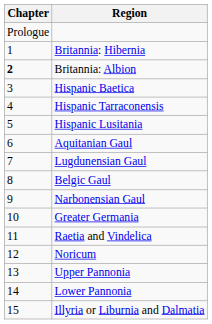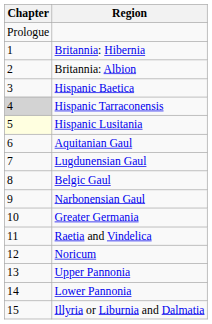(10, 69) bold -> (10, 69) normal
(10, 106) no background -> (10, 106) lightgrey background
(10, 124) no background -> (10, 124) lightyellow background
